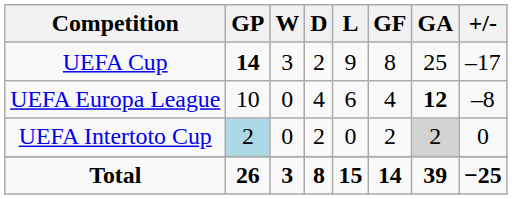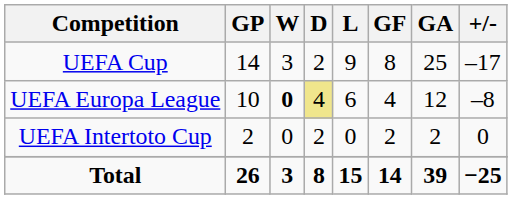(248, 61) bold -> (248, 61) normal
(287, 99) normal -> (287, 99) bold
(319, 99) no background -> (319, 99) khaki background
(435, 99) bold -> (435, 99) normal
(248, 136) lightblue background -> (248, 136) no background
(435, 136) lightgrey background -> (435, 136) no background
